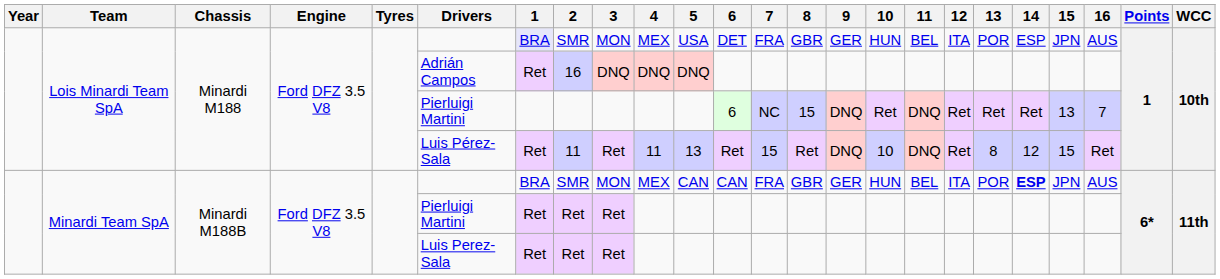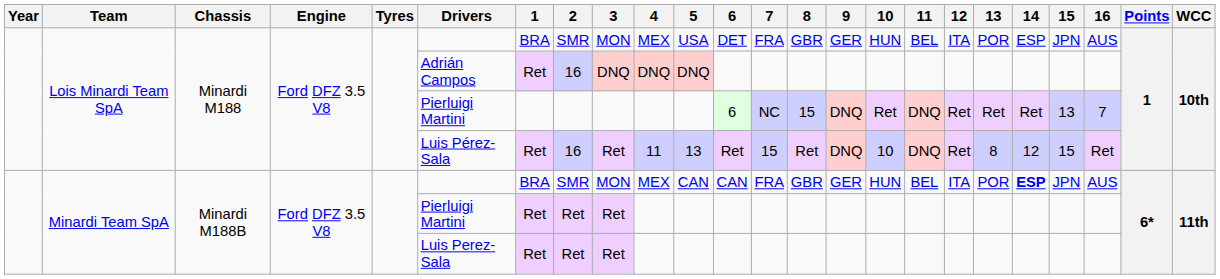(535, 40) lavender background -> (535, 40) no background
(573, 151) 11 -> (573, 151) 16
